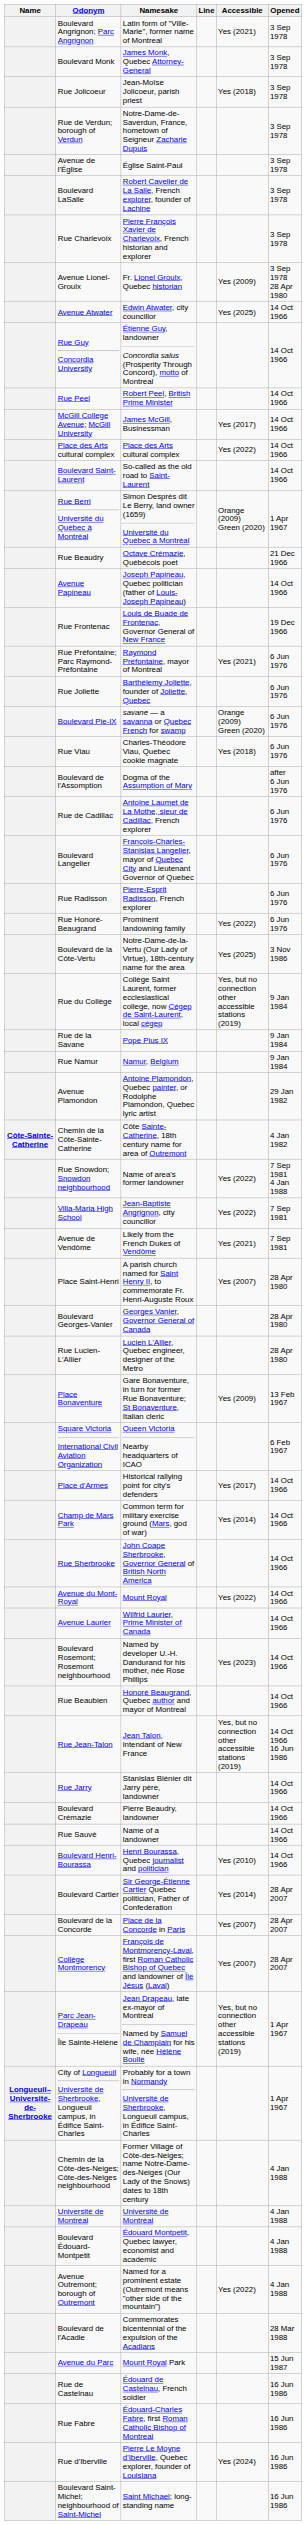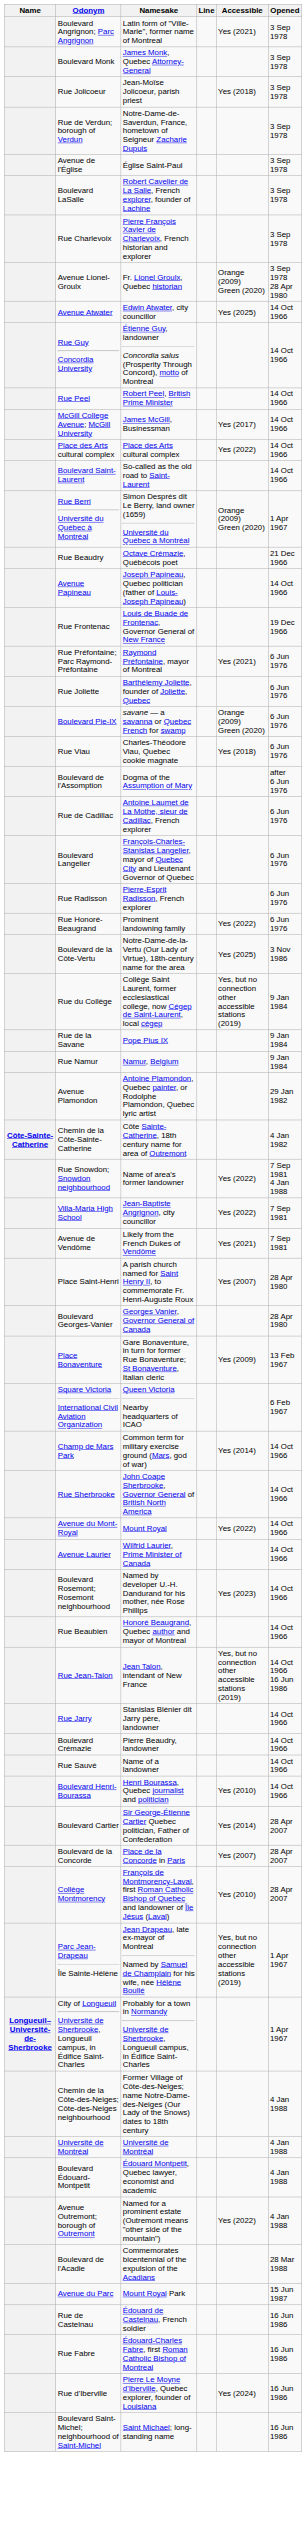(237, 282) Yes (2009) -> (241, 282) Orange (2009) Green (2020)
- row: (79, 1355)
- row: (83, 1485)
(237, 1963) Yes (2007) -> (237, 1894) Yes (2010)
